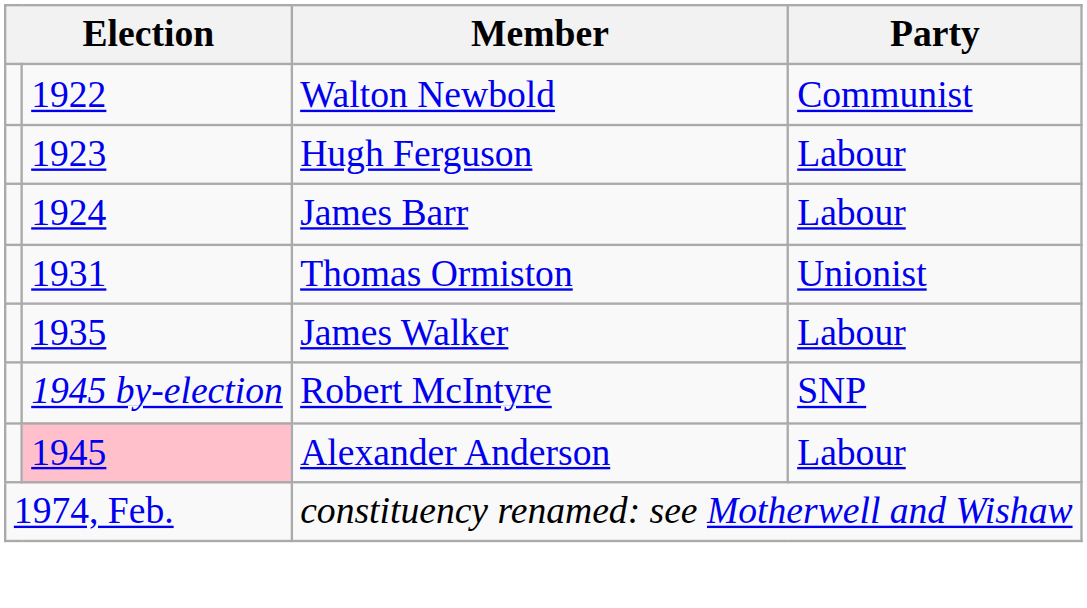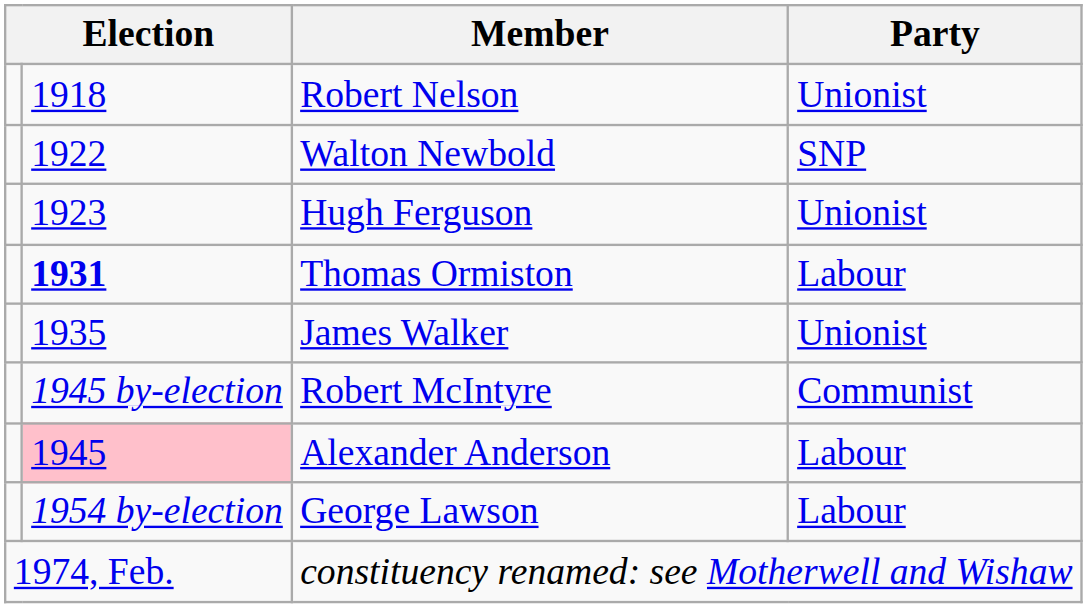+ row: (409, 93)
(885, 93) Communist -> (832, 153) SNP
(851, 153) Labour -> (862, 213) Unionist
- row: (384, 213)
(69, 272) normal -> (69, 272) bold
(862, 272) Unionist -> (851, 272) Labour
(851, 332) Labour -> (862, 332) Unionist
(832, 392) SNP -> (885, 392) Communist
+ row: (419, 511)
